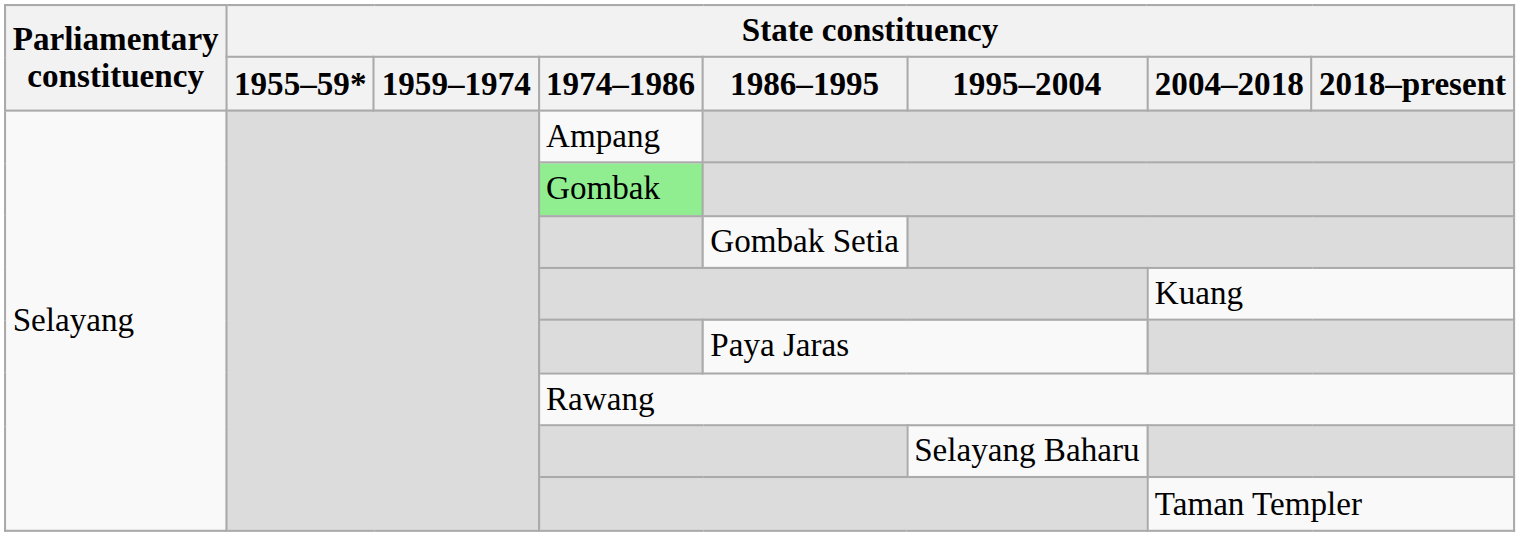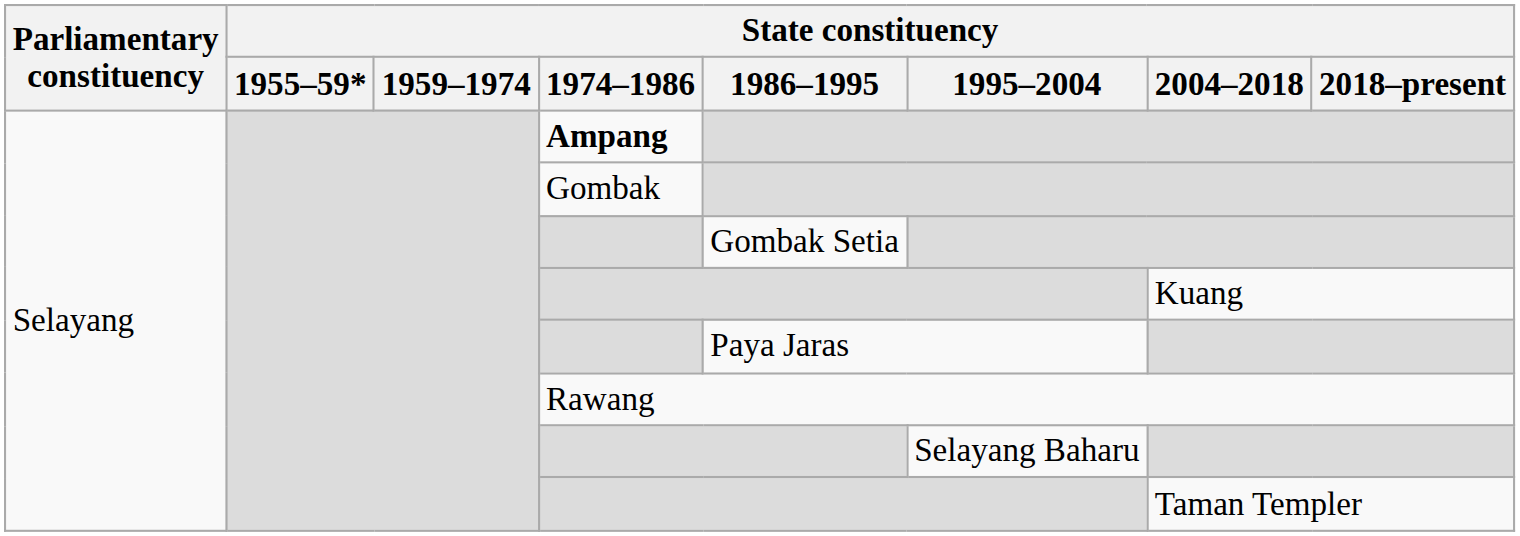(603, 135) normal -> (607, 135) bold
(603, 188) lightgreen background -> (603, 188) no background
